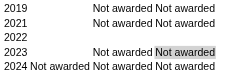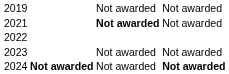(123, 23) normal -> (128, 23) bold
(185, 52) lightgrey background -> (192, 52) no background
(60, 67) normal -> (62, 67) bold
(185, 67) normal -> (194, 67) bold
